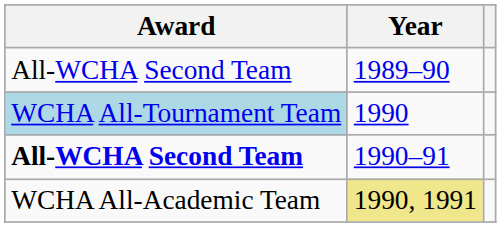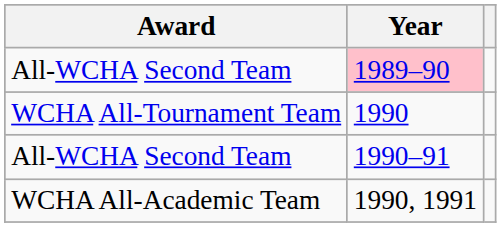(402, 69) no background -> (402, 69) pink background
(176, 112) lightblue background -> (176, 112) no background
(157, 156) bold -> (151, 156) normal
(415, 199) khaki background -> (415, 199) no background
